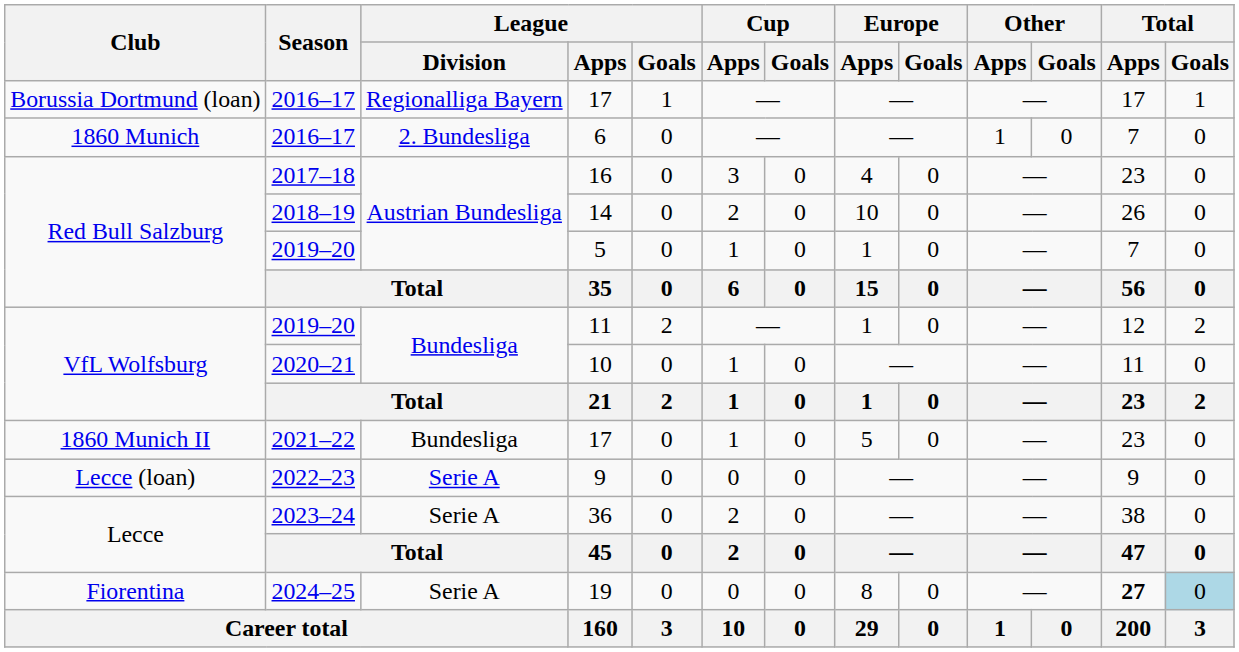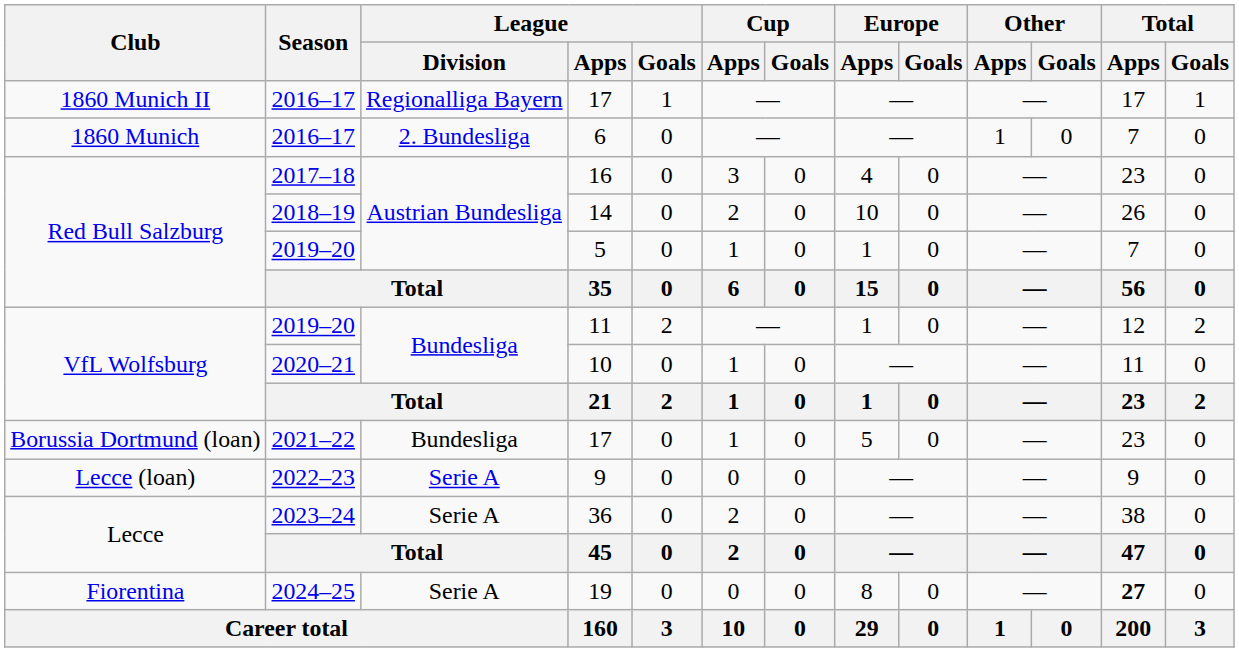(135, 99) Borussia Dortmund (loan) -> (135, 99) 1860 Munich II
(135, 439) 1860 Munich II -> (135, 439) Borussia Dortmund (loan)
(1200, 590) lightblue background -> (1200, 590) no background
